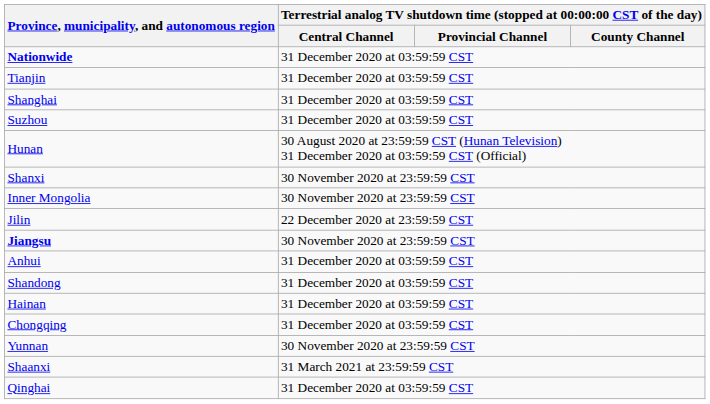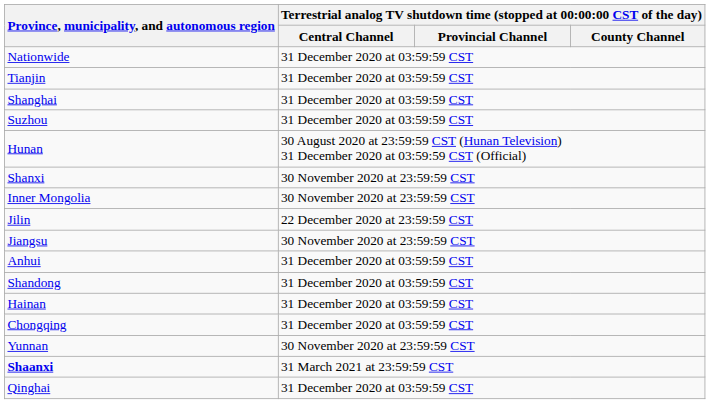(40, 57) bold -> (38, 57) normal
(29, 240) bold -> (27, 240) normal
(29, 366) normal -> (30, 366) bold
